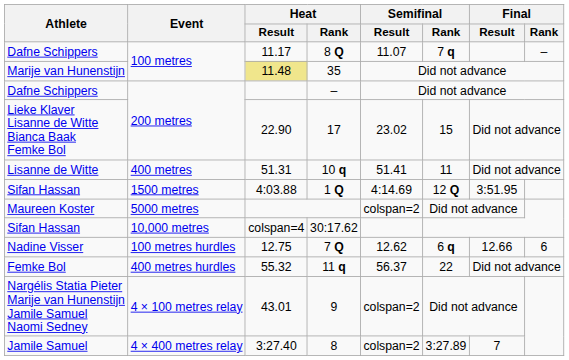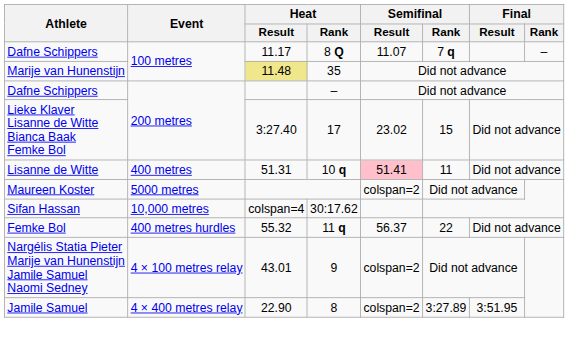(276, 130) 22.90 -> (276, 130) 3:27.40
(392, 170) no background -> (392, 170) pink background
- row: (334, 190)
- row: (334, 248)
(276, 346) 3:27.40 -> (276, 308) 22.90
(497, 346) 7 -> (497, 308) 3:51.95
